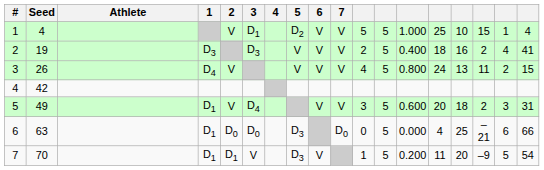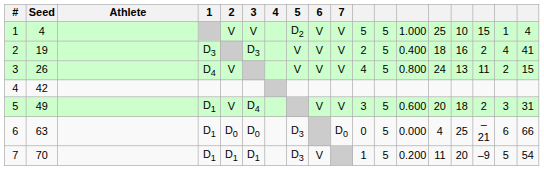(253, 31) D1 -> (253, 31) V
(253, 155) V -> (253, 156) D1
